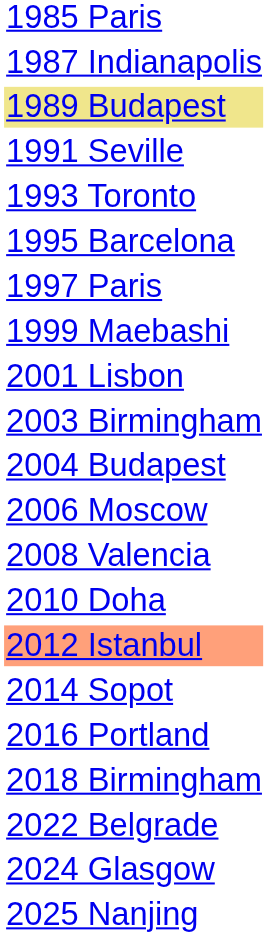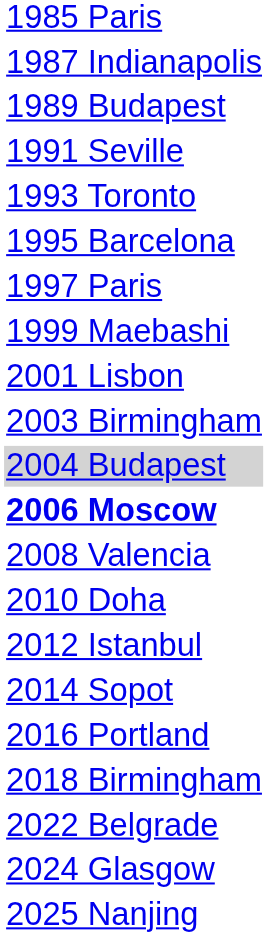(116, 106) khaki background -> (116, 106) no background
(116, 465) no background -> (116, 465) lightgrey background
(107, 510) normal -> (111, 510) bold
(104, 645) lightsalmon background -> (104, 645) no background
